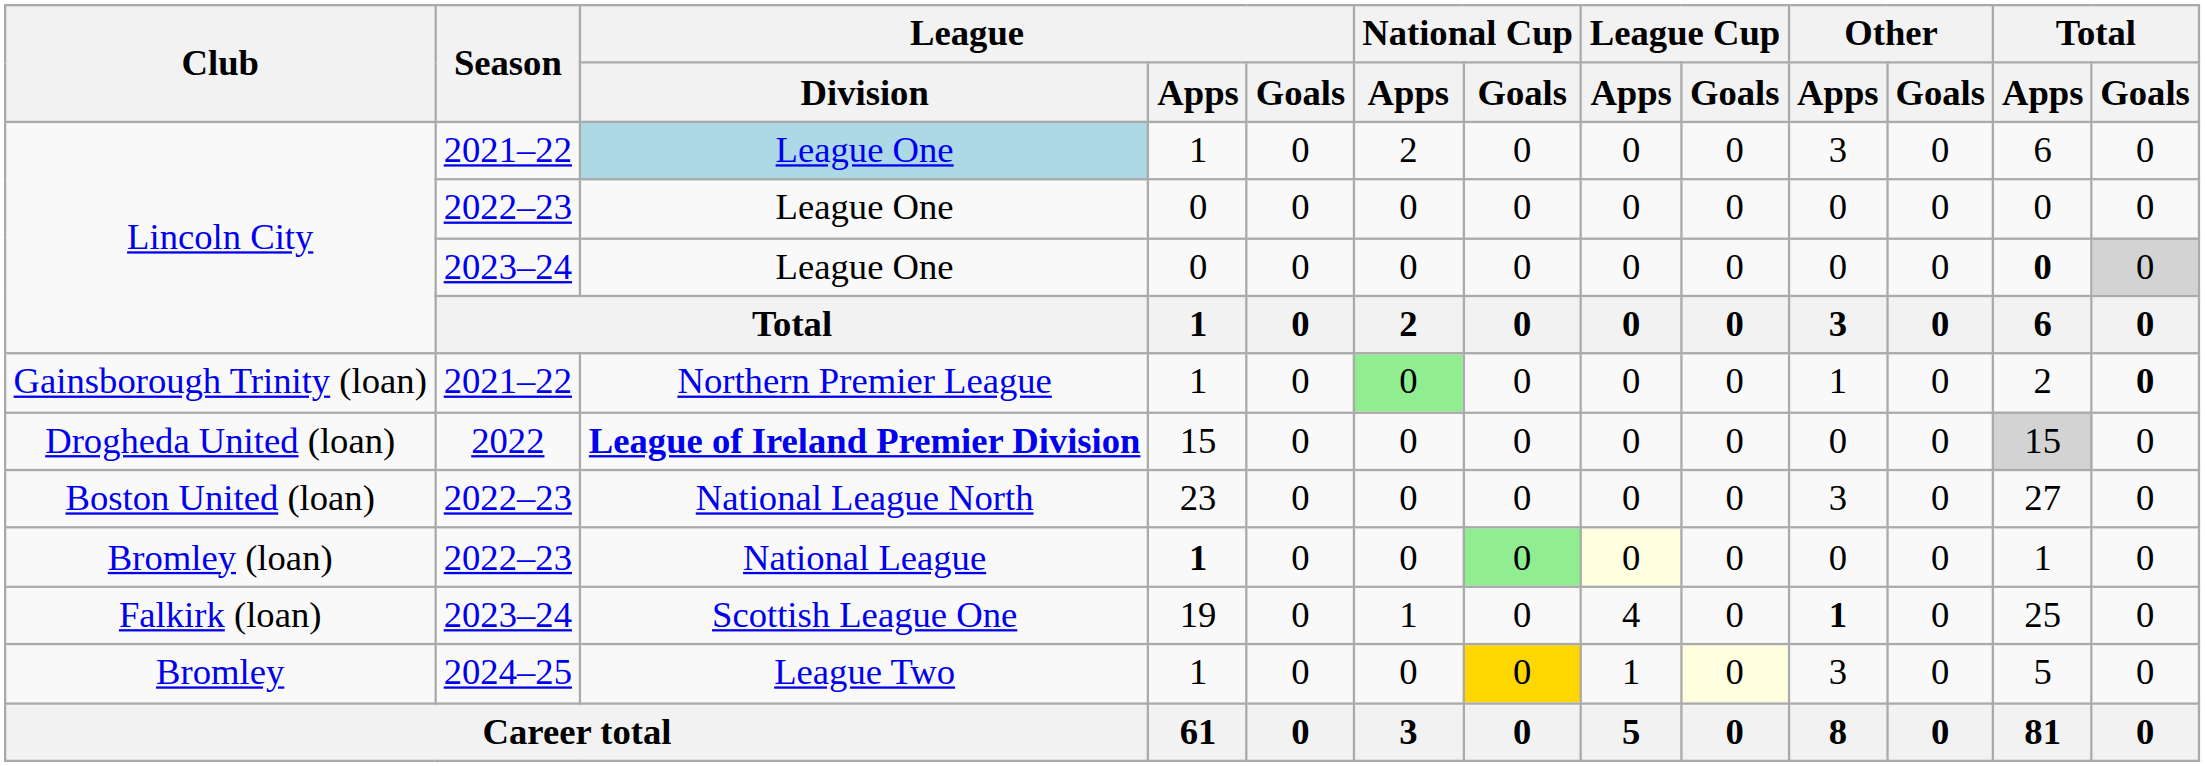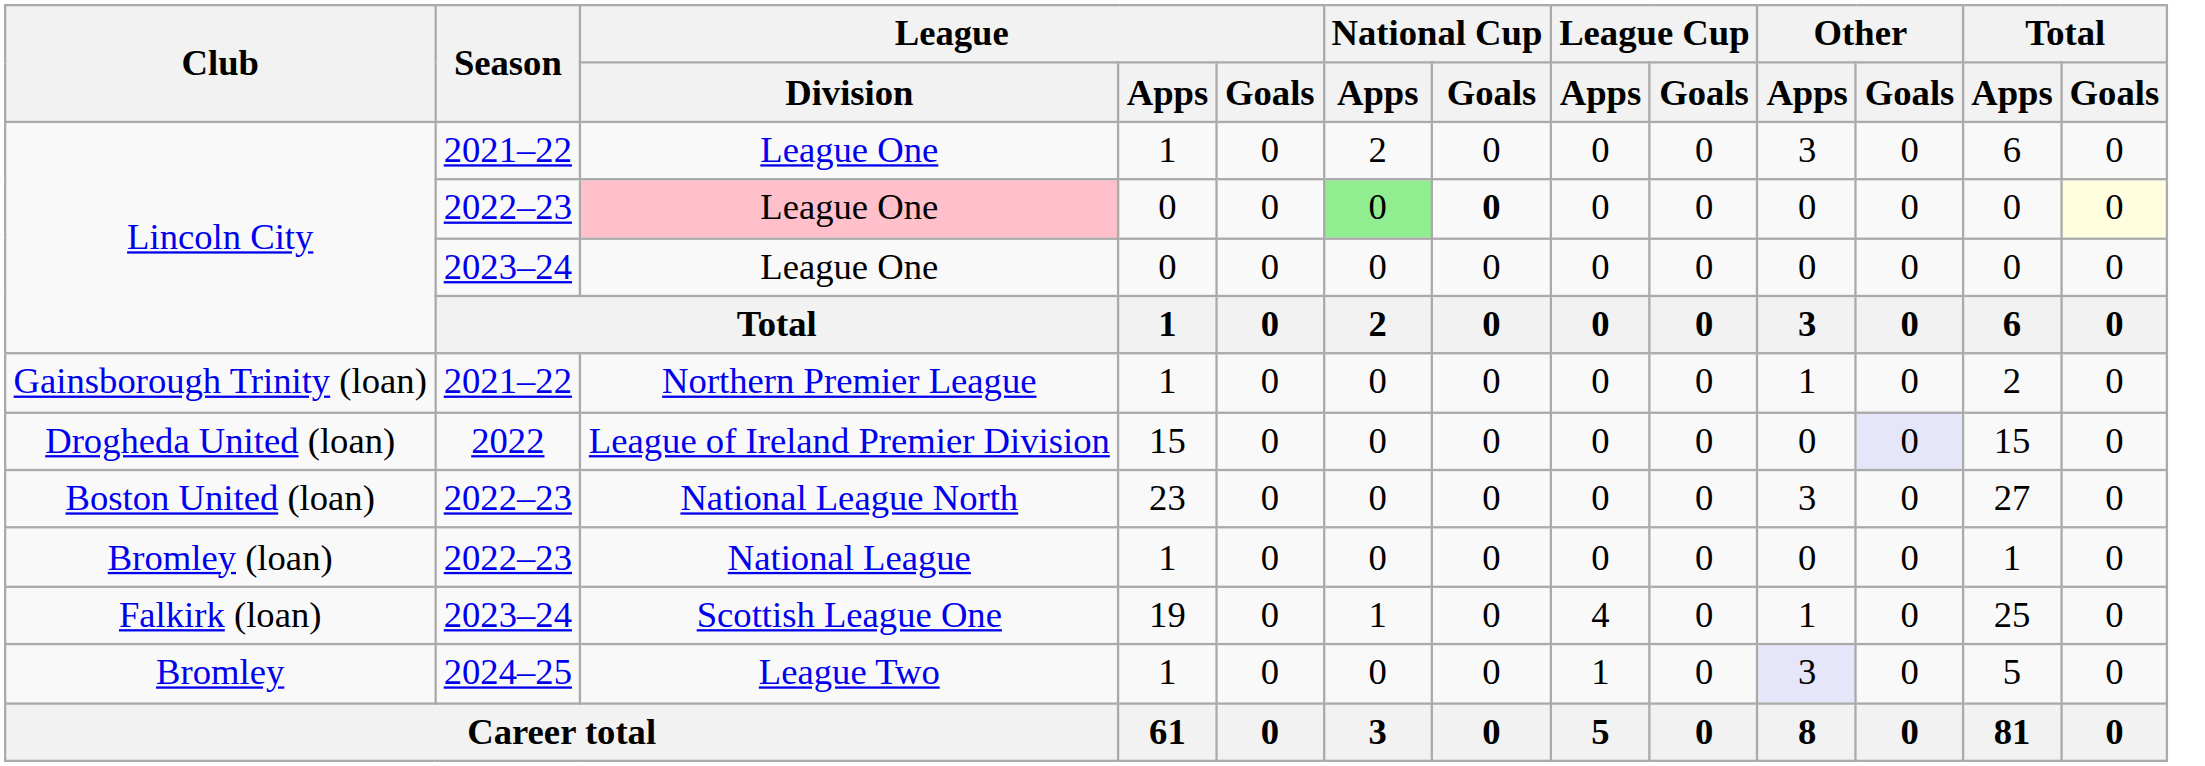(865, 149) lightblue background -> (849, 149) no background
(865, 207) no background -> (849, 207) pink background
(1408, 207) no background -> (1378, 207) lightgreen background
(1522, 207) normal -> (1492, 207) bold
(2145, 207) no background -> (2114, 207) lightyellow background
(2043, 265) bold -> (2012, 265) normal
(2145, 265) lightgrey background -> (2114, 265) no background
(1408, 382) lightgreen background -> (1378, 382) no background
(2145, 382) bold -> (2114, 382) normal
(865, 440) bold -> (849, 440) normal
(1940, 440) no background -> (1910, 440) lavender background
(2043, 440) lightgrey background -> (2012, 440) no background
(1198, 556) bold -> (1167, 556) normal
(1522, 556) lightgreen background -> (1492, 556) no background
(1631, 556) lightyellow background -> (1600, 556) no background
(1838, 614) bold -> (1807, 614) normal
(1522, 672) gold background -> (1492, 672) no background
(1735, 672) lightyellow background -> (1704, 672) no background
(1838, 672) no background -> (1807, 672) lavender background
